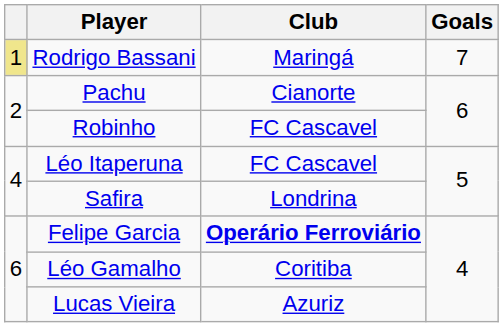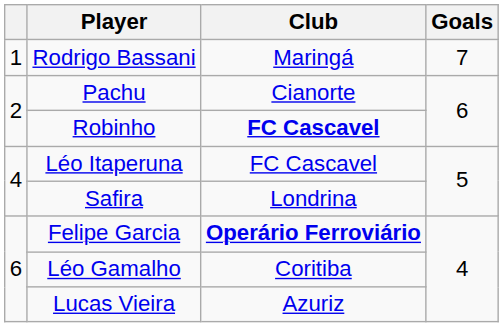(16, 57) khaki background -> (16, 57) no background
(313, 127) normal -> (313, 127) bold
